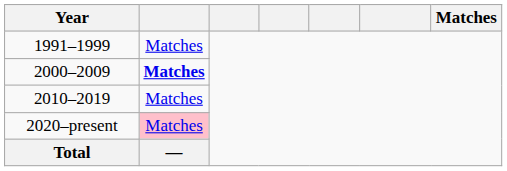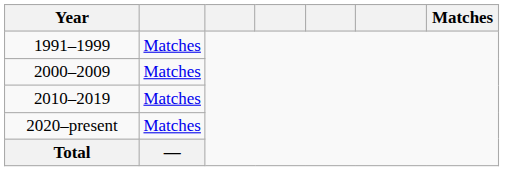(174, 71) bold -> (172, 71) normal
(174, 125) pink background -> (172, 125) no background
